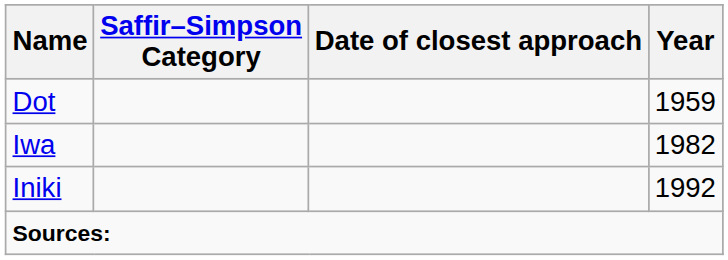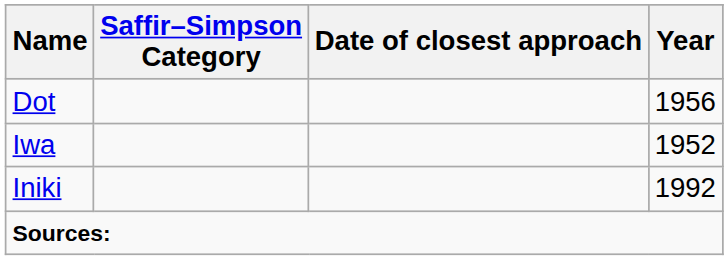(685, 100) 1959 -> (685, 100) 1956
(685, 144) 1982 -> (685, 144) 1952
